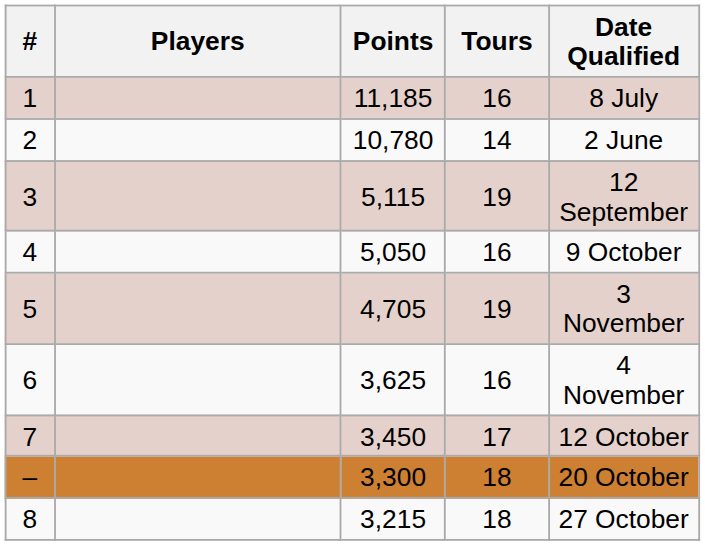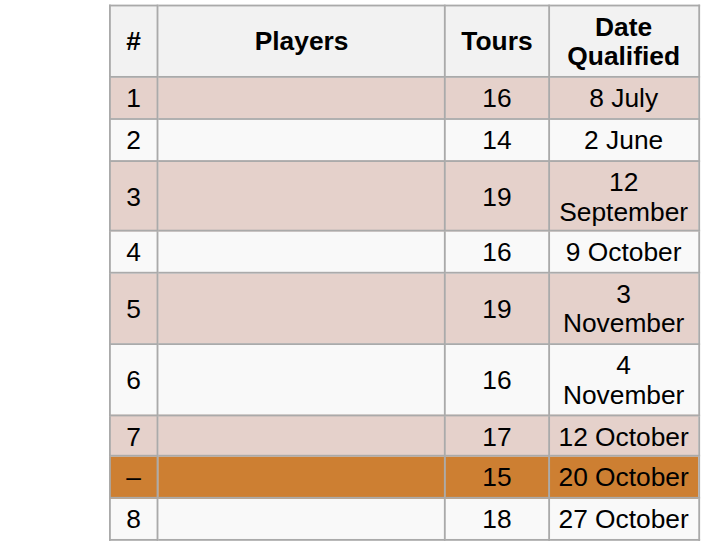- column: (393, 42)
(497, 477) 18 -> (497, 477) 15
